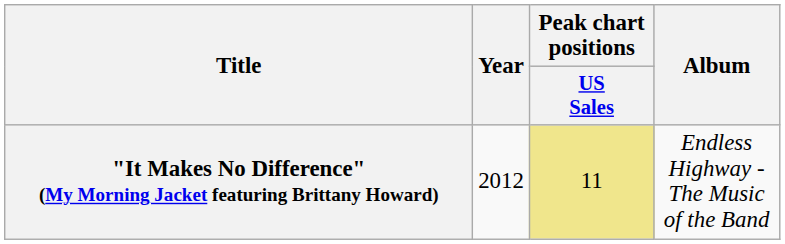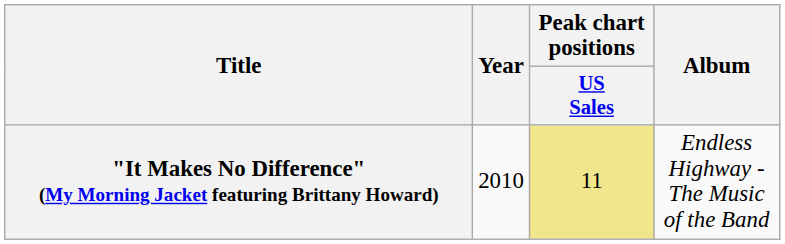(501, 181) 2012 -> (501, 181) 2010
